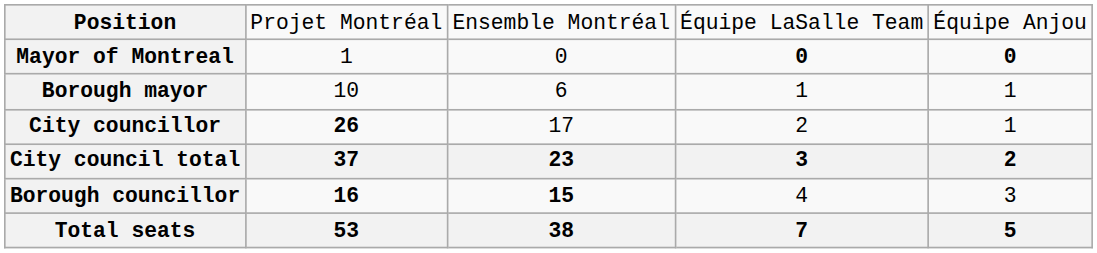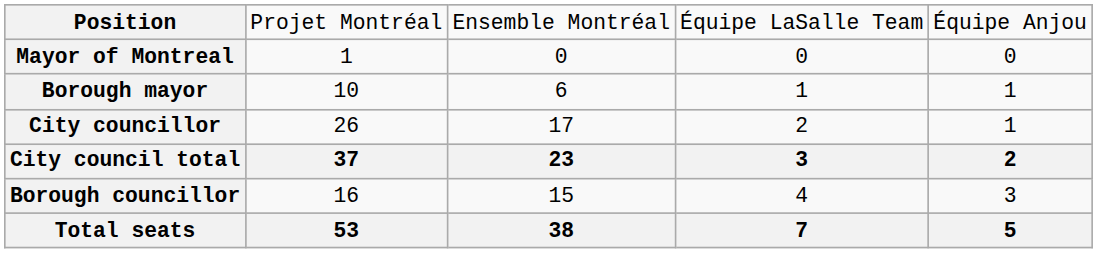(802, 57) bold -> (802, 57) normal
(1010, 57) bold -> (1010, 57) normal
(346, 126) bold -> (346, 126) normal
(346, 196) bold -> (346, 196) normal
(561, 196) bold -> (561, 196) normal
